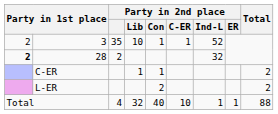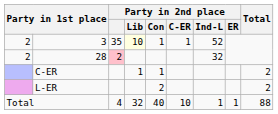(138, 42) no background -> (138, 42) lightyellow background
(28, 57) bold -> (28, 57) normal
(119, 57) no background -> (119, 57) pink background
